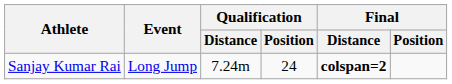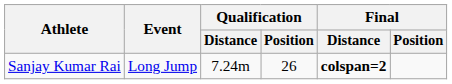(289, 66) 24 -> (289, 66) 26
